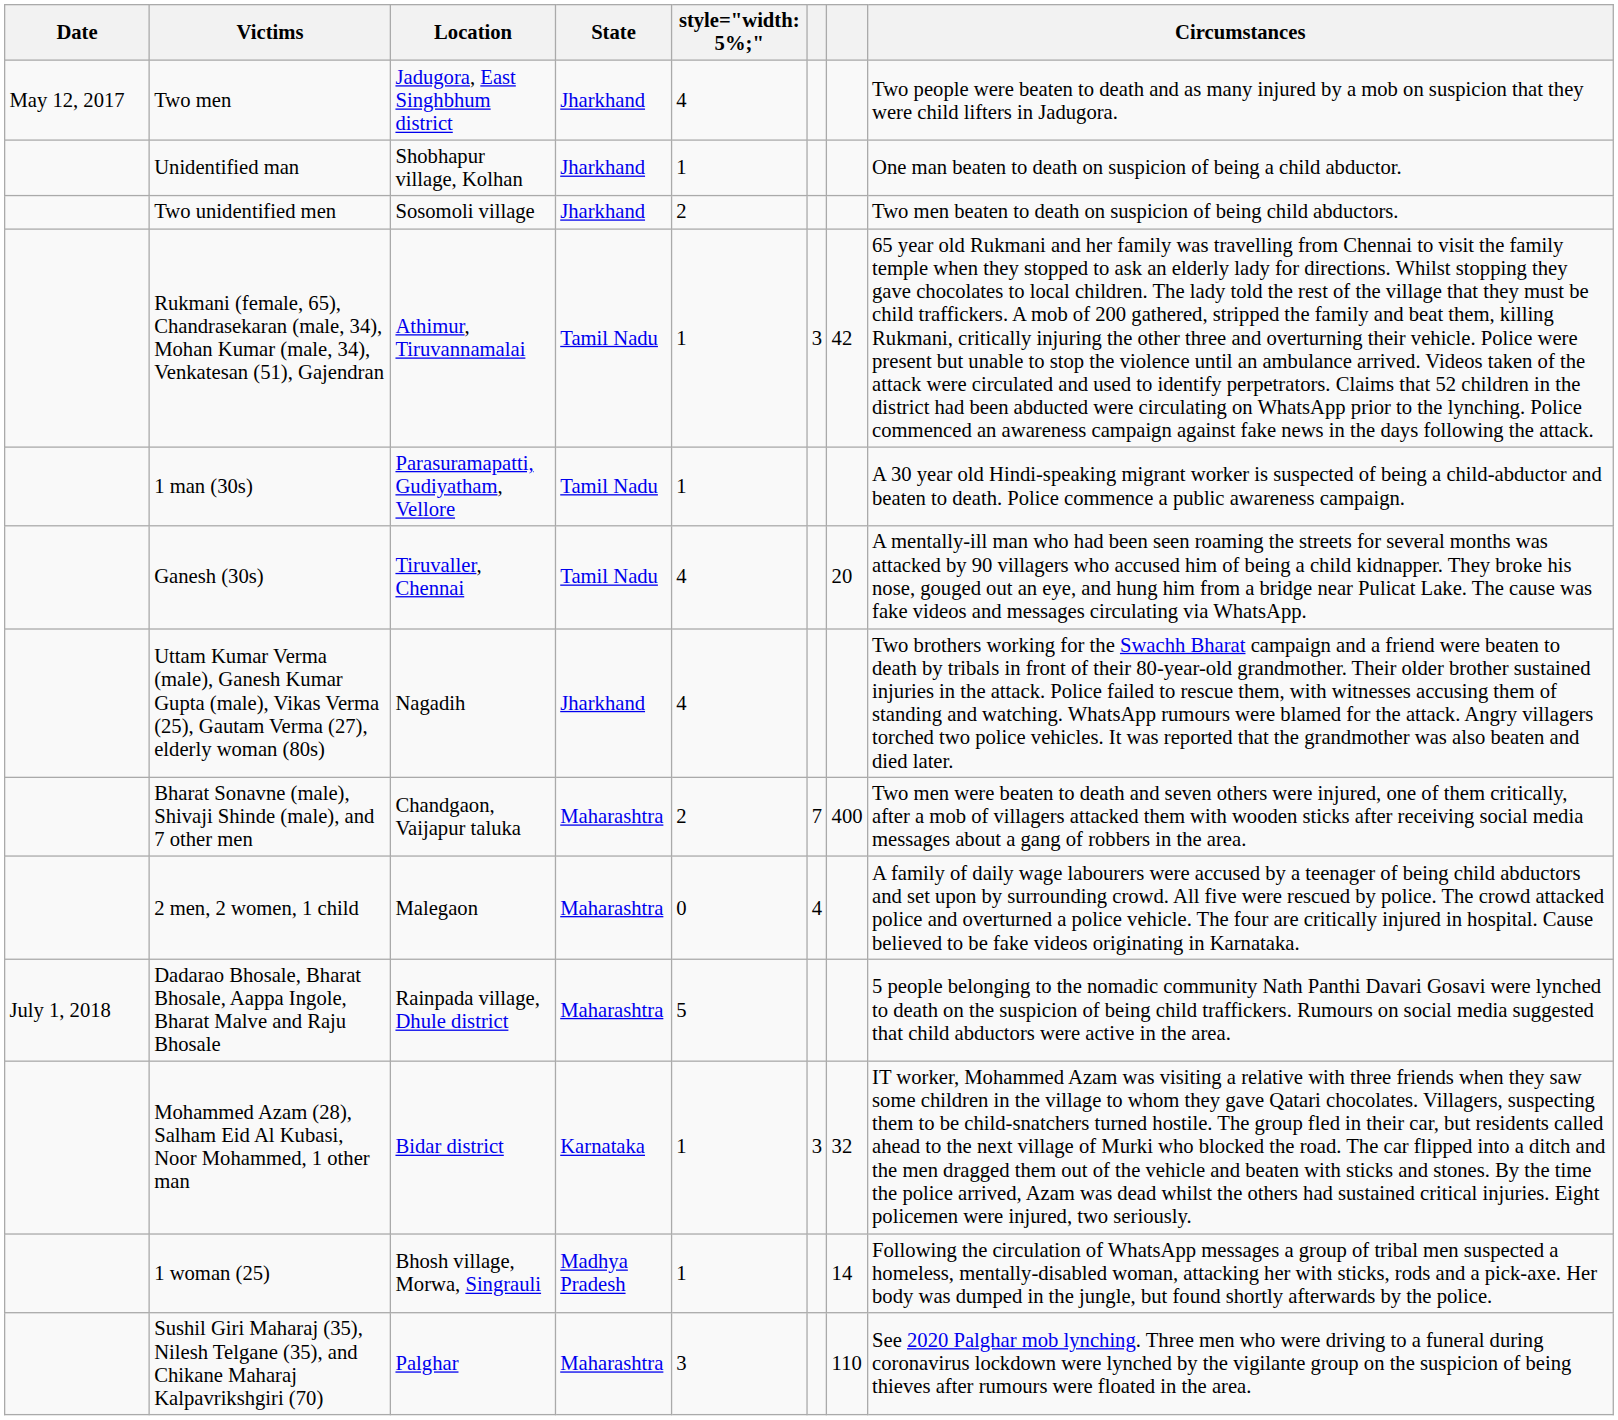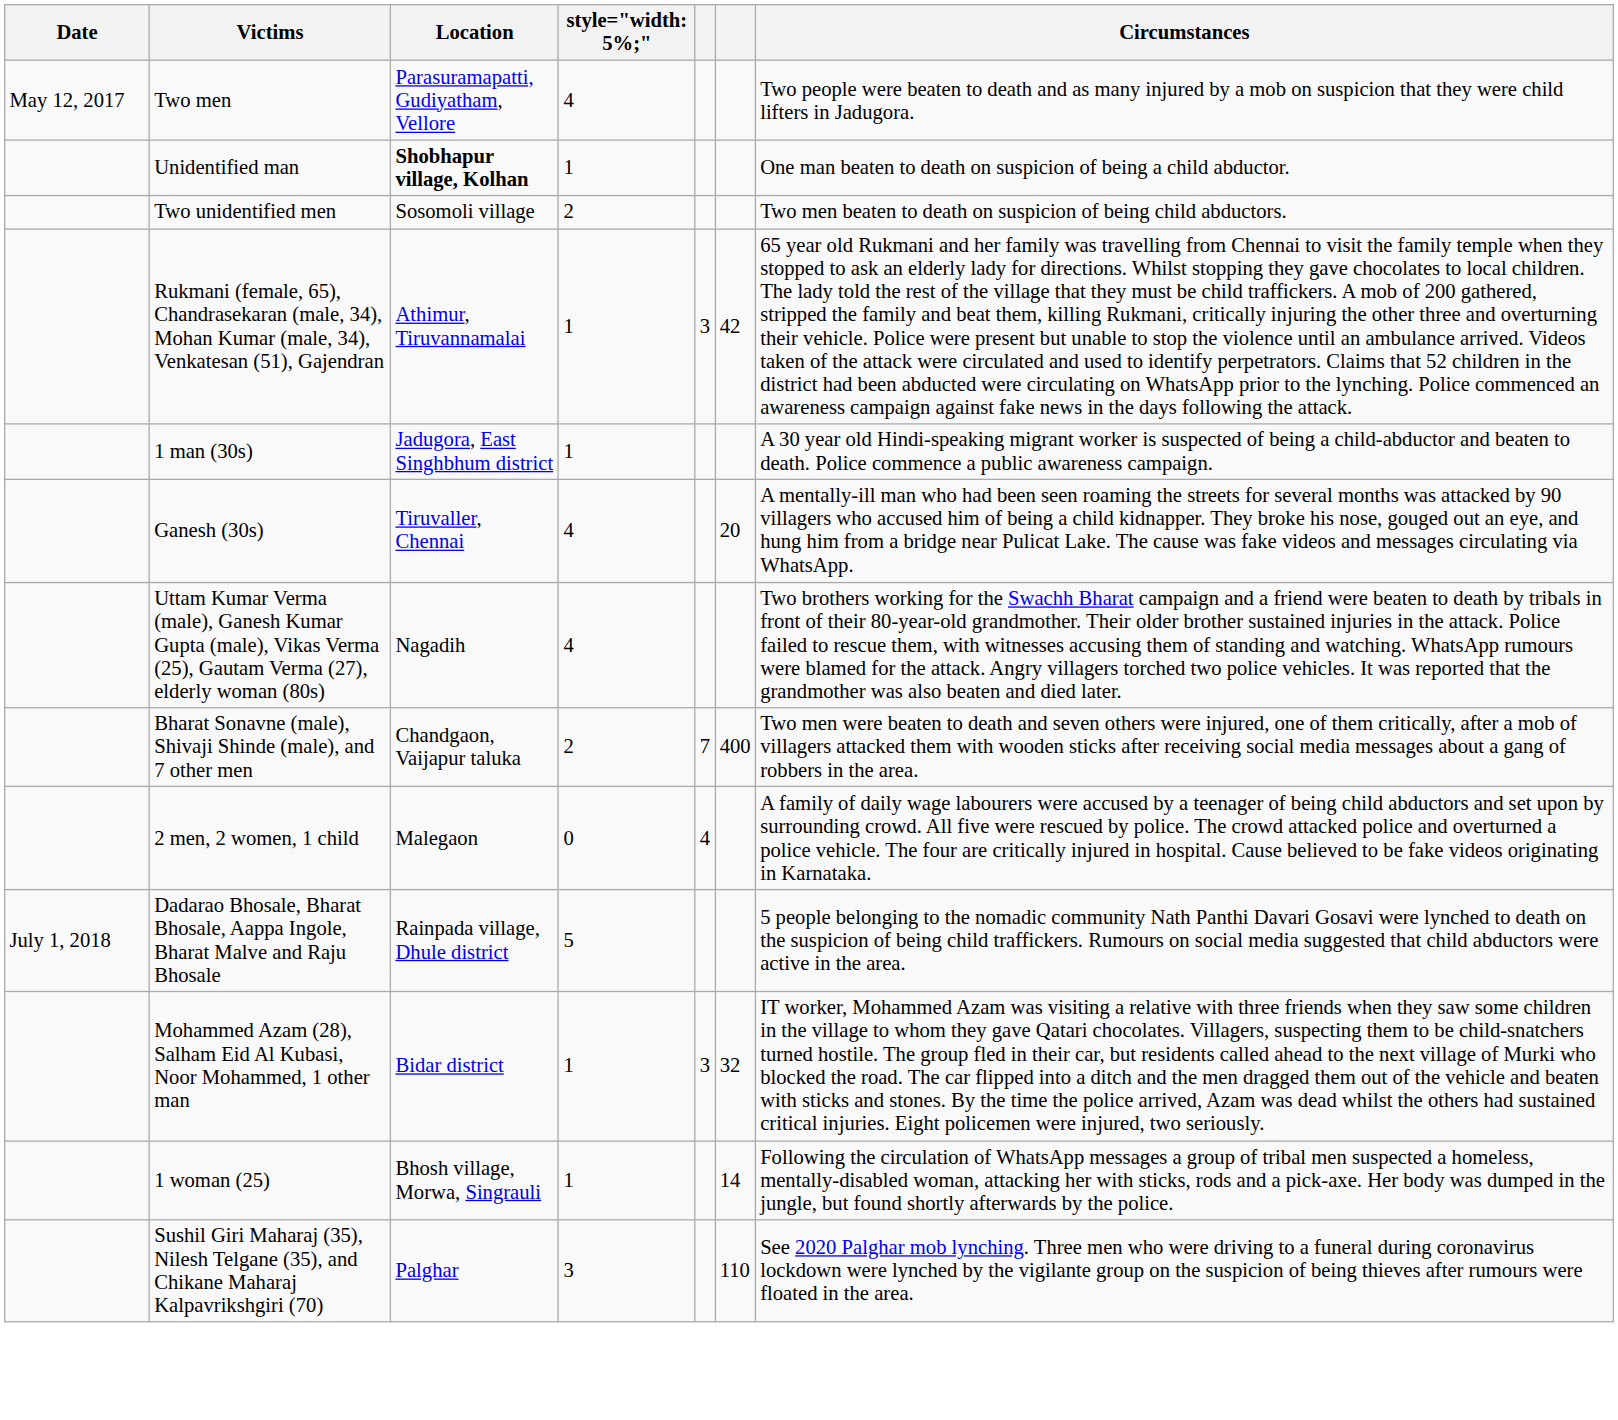- column: (613, 32)
(456, 100) Jadugora, East Singhbhum district -> (465, 100) Parasuramapatti, Gudiyatham, Vellore
(459, 167) normal -> (462, 167) bold
(465, 486) Parasuramapatti, Gudiyatham, Vellore -> (474, 451) Jadugora, East Singhbhum district
